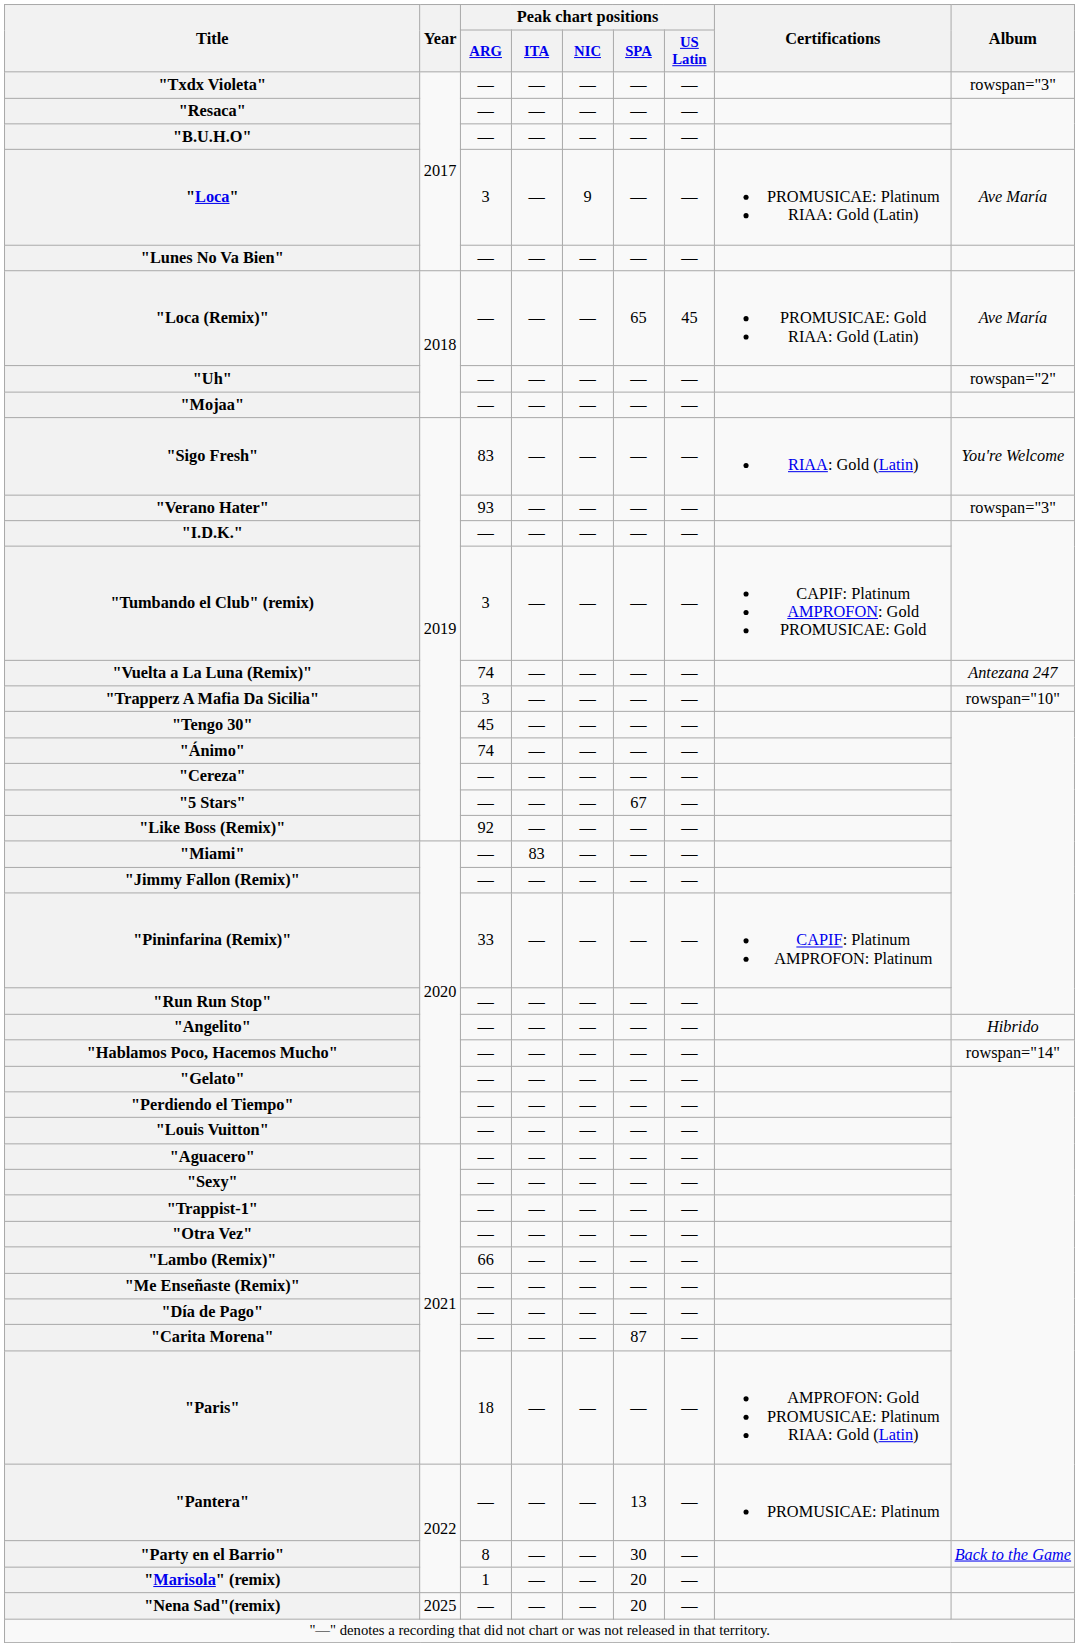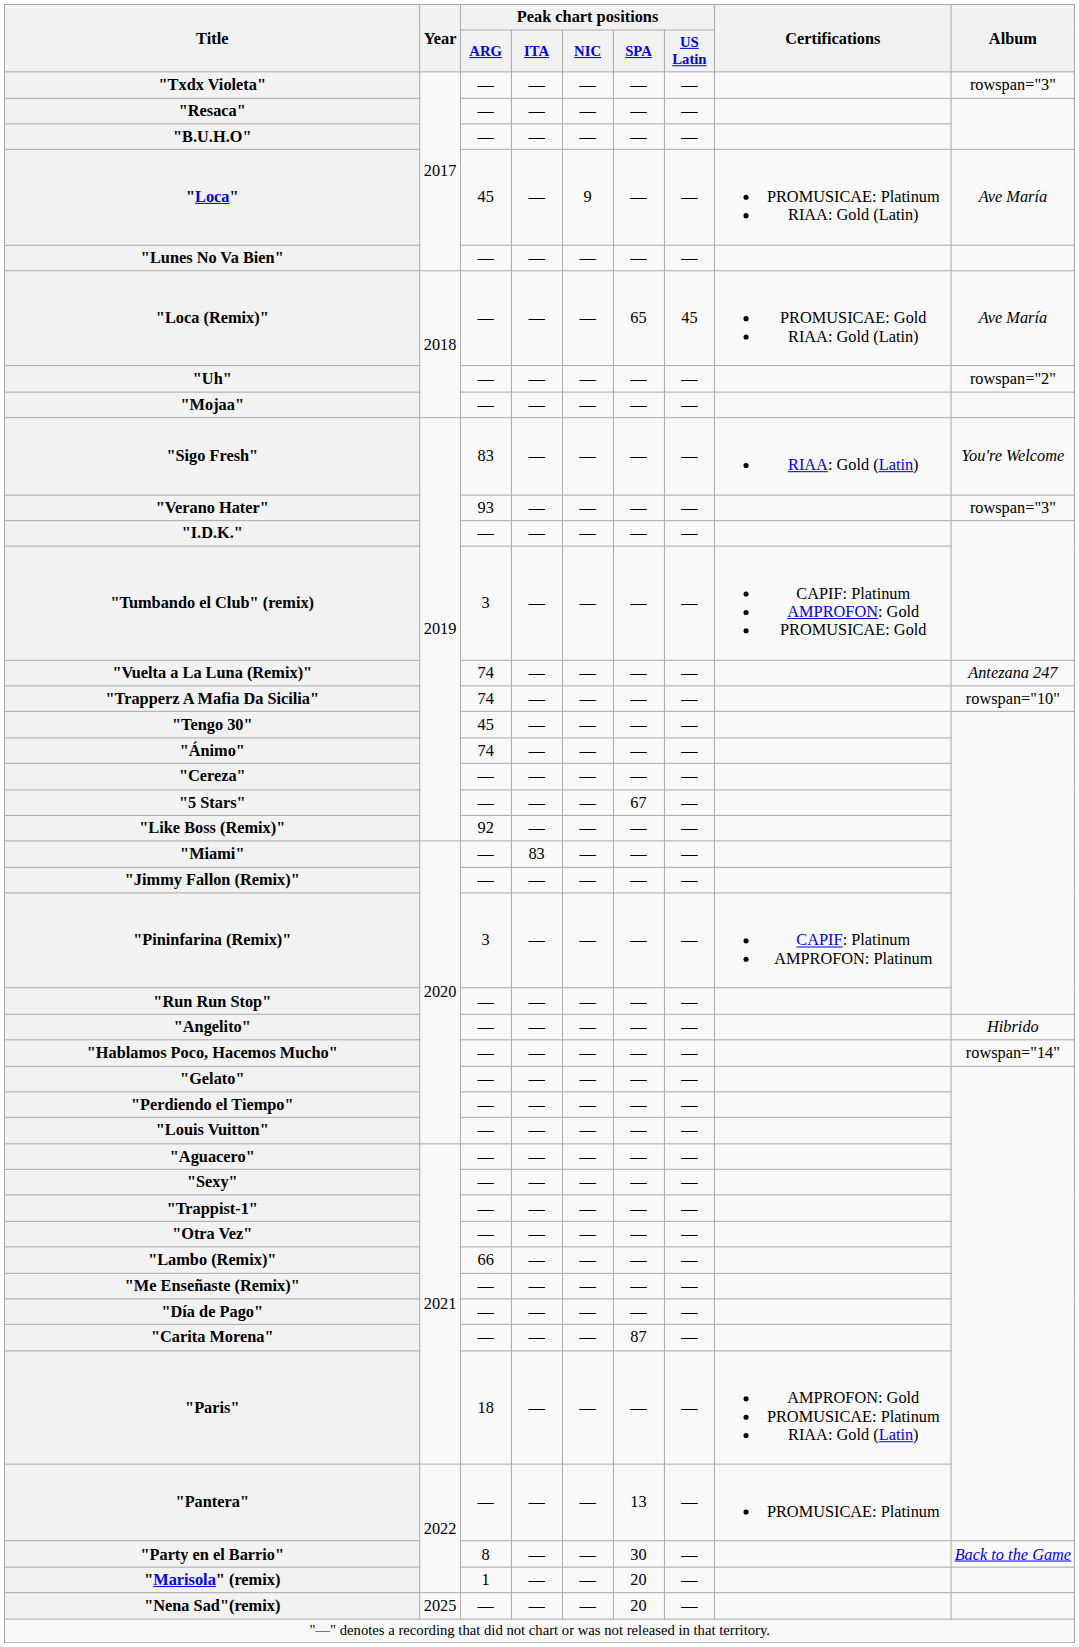(486, 197) 3 -> (486, 197) 45
(486, 698) 3 -> (486, 698) 74
(486, 940) 33 -> (486, 940) 3
